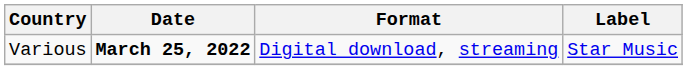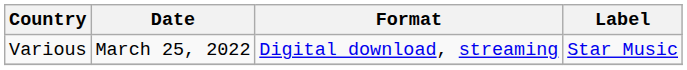(173, 50) bold -> (173, 50) normal
